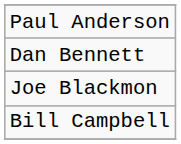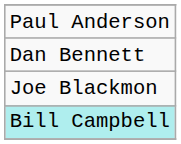(90, 122) no background -> (90, 122) paleturquoise background
